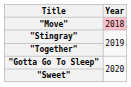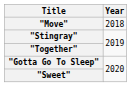(115, 24) pink background -> (115, 24) no background
